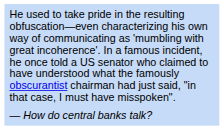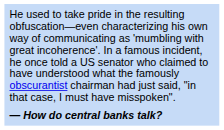(81, 115) normal -> (86, 115) bold
